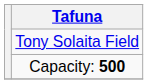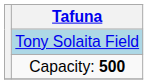(77, 41) no background -> (77, 41) lightblue background
